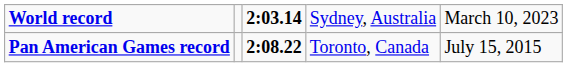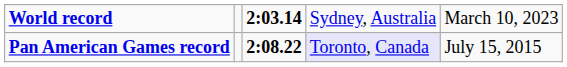(369, 47) no background -> (369, 47) lavender background
